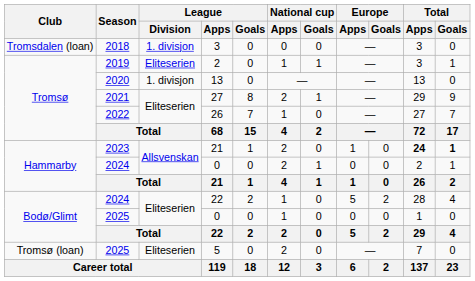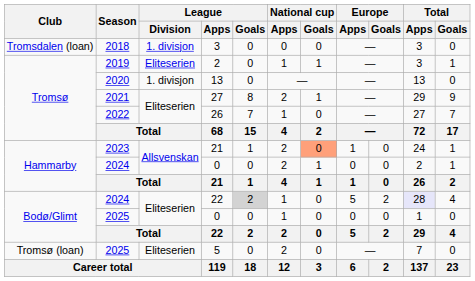(319, 149) no background -> (319, 149) lightsalmon background
(419, 149) bold -> (419, 149) normal
(452, 149) bold -> (452, 149) normal
(250, 200) no background -> (250, 200) lightgrey background
(419, 200) no background -> (419, 200) lavender background
